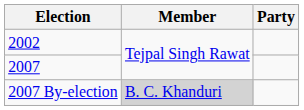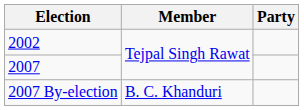(173, 92) lightgrey background -> (173, 92) no background
